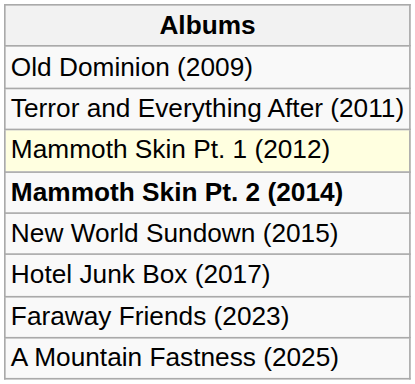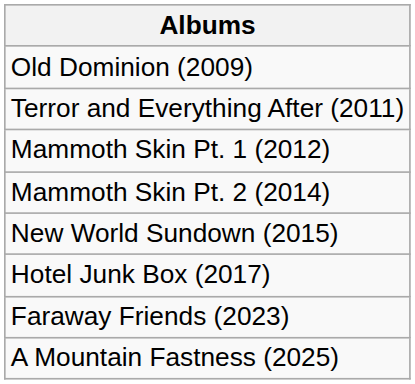(171, 150) lightyellow background -> (171, 150) no background
(177, 191) bold -> (171, 191) normal
